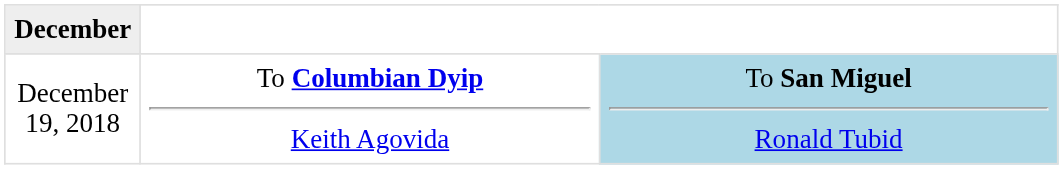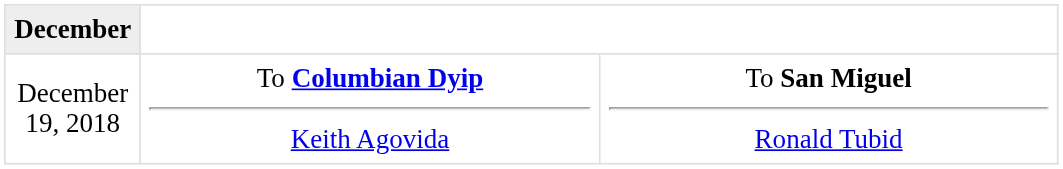(829, 108) lightblue background -> (829, 108) no background
